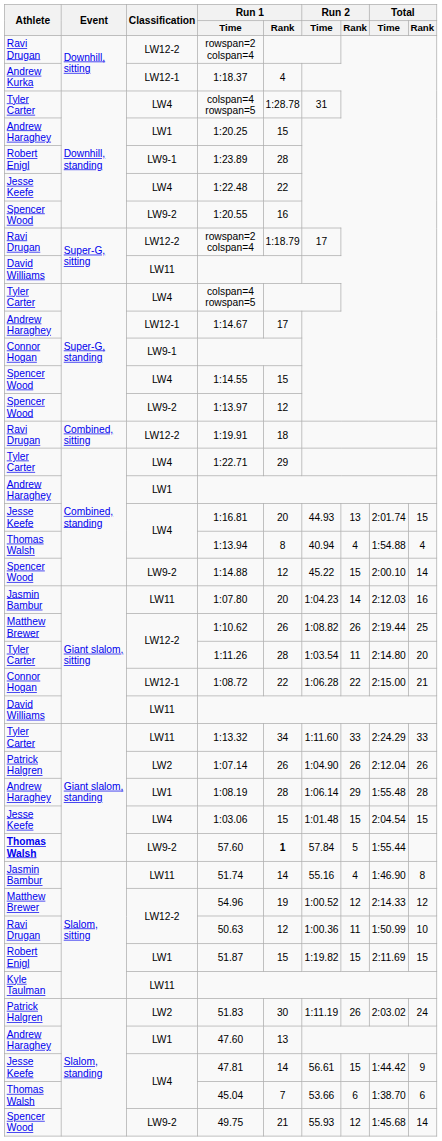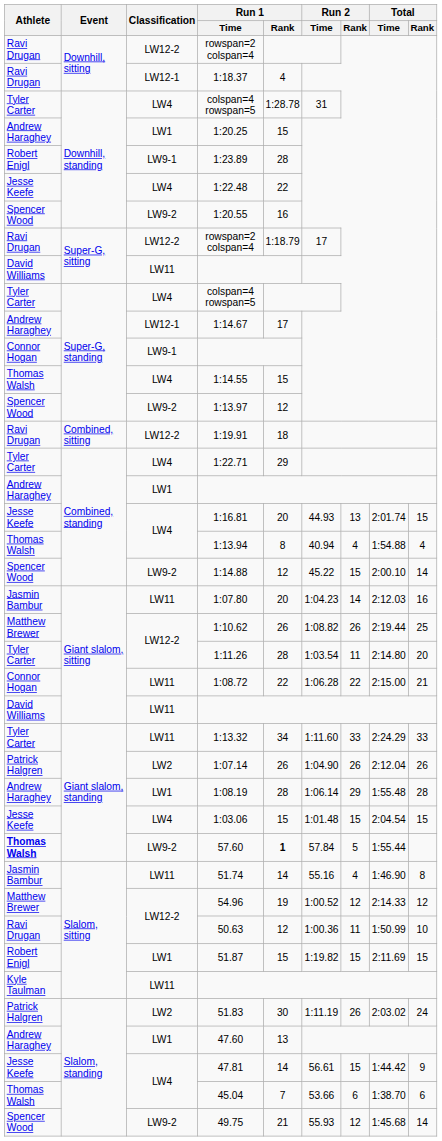(24, 77) Andrew Kurka -> (24, 77) Ravi Drugan
(26, 380) Spencer Wood -> (25, 380) Thomas Walsh
(162, 683) LW12-1 -> (162, 683) LW11
